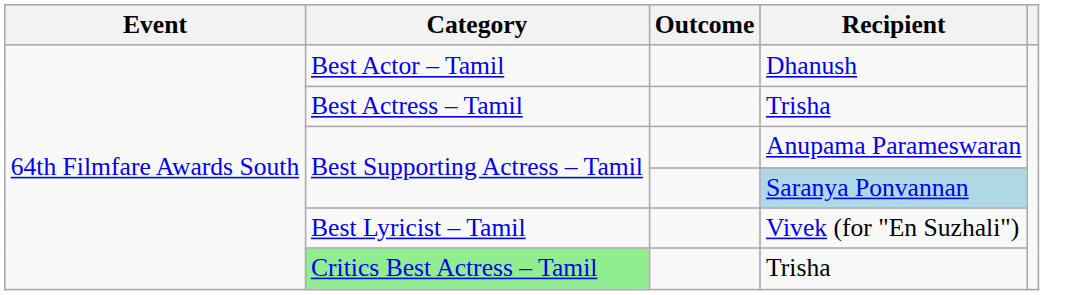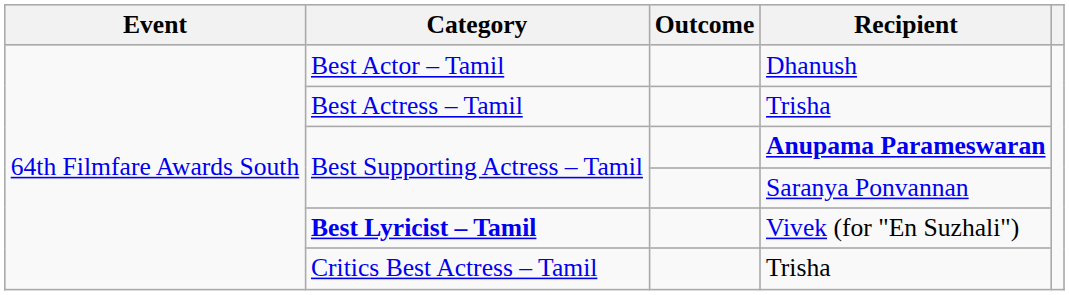(894, 146) normal -> (906, 146) bold
(867, 187) lightblue background -> (867, 187) no background
(418, 227) normal -> (424, 227) bold
(454, 268) lightgreen background -> (454, 268) no background
